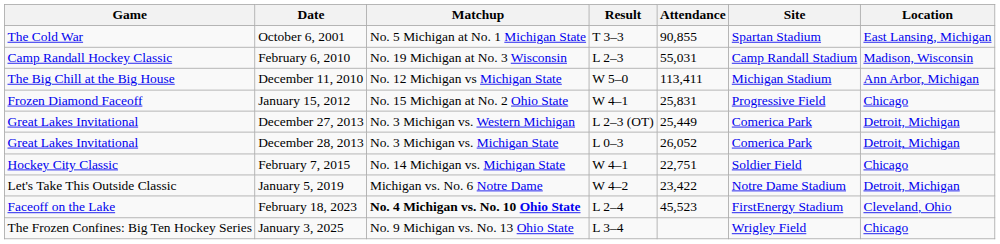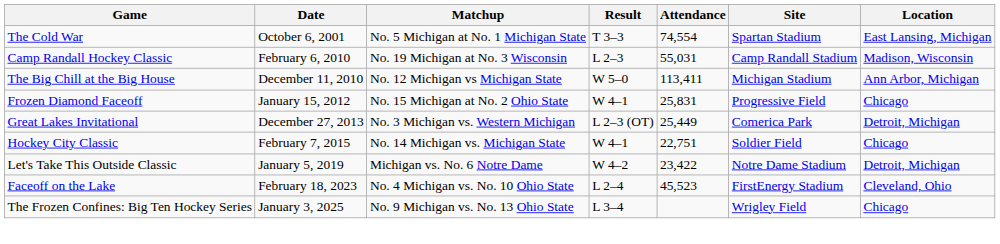(678, 36) 90,855 -> (678, 36) 74,554
- row: (311, 143)
(475, 206) bold -> (472, 185) normal
